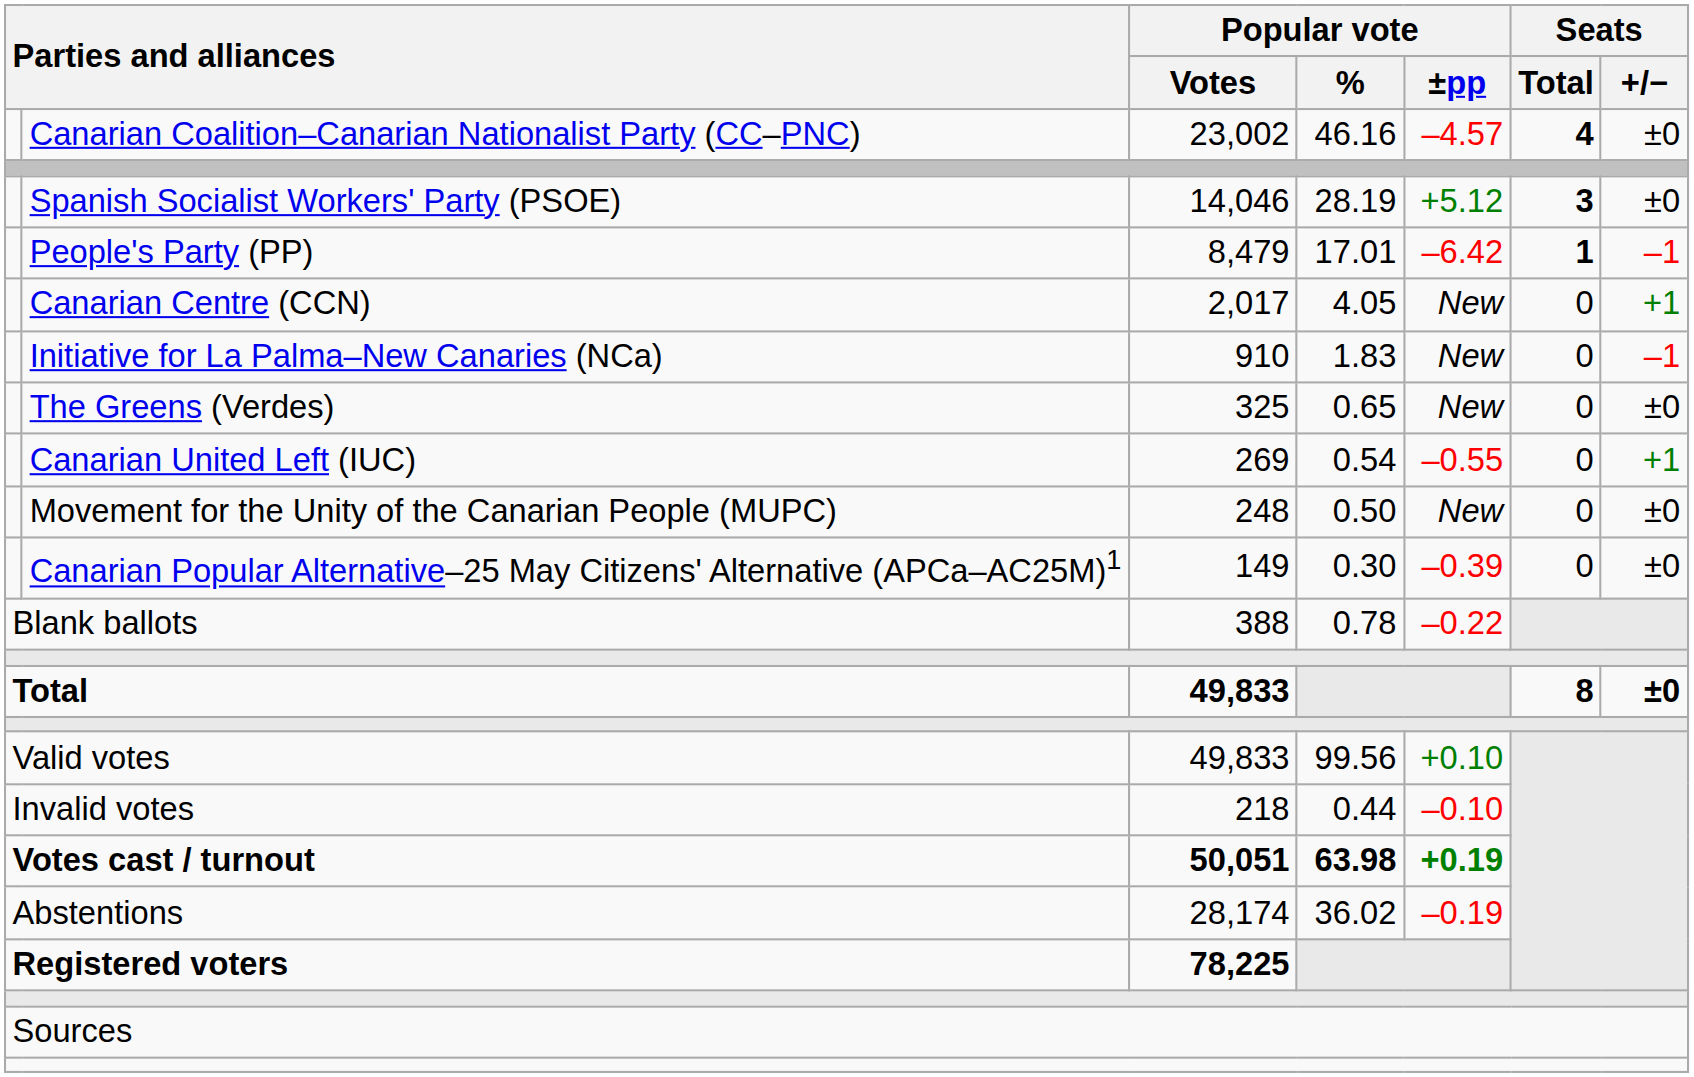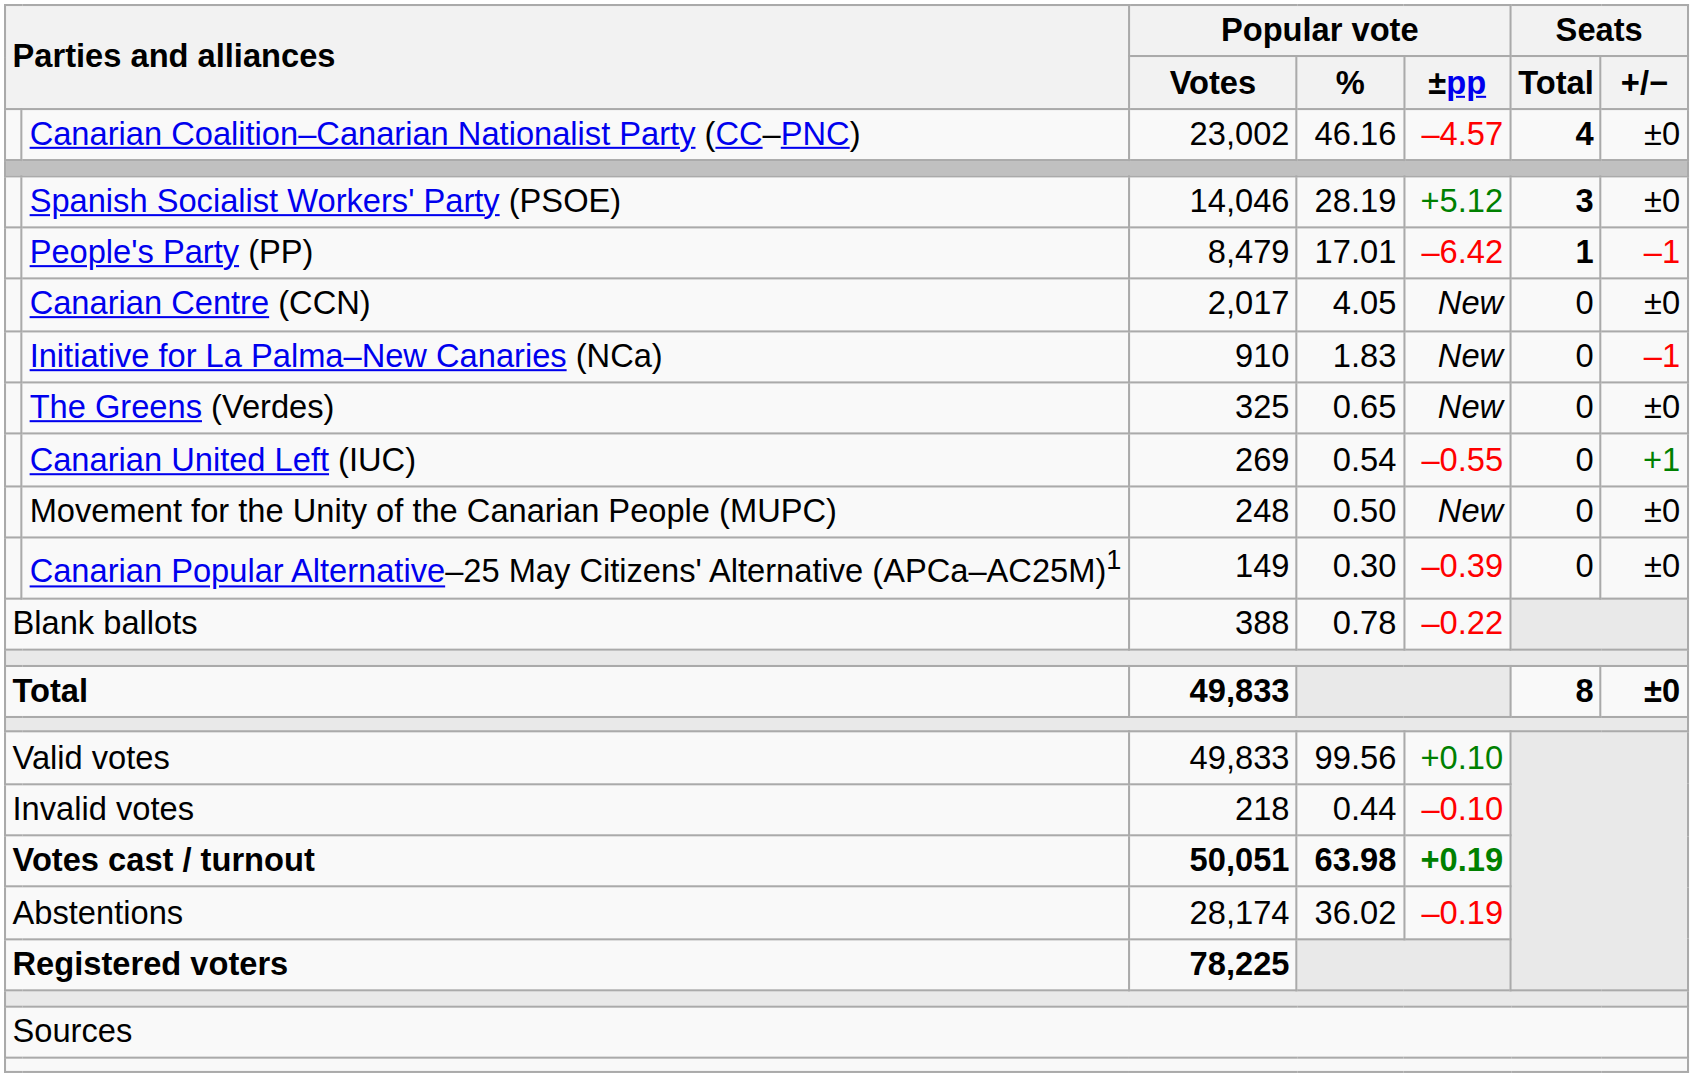(1662, 304) +1 -> (1662, 304) ±0
